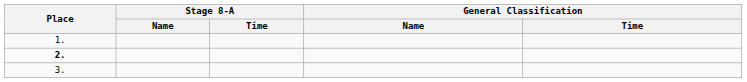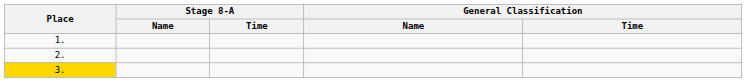(60, 56) bold -> (60, 56) normal
(60, 70) no background -> (60, 70) gold background
